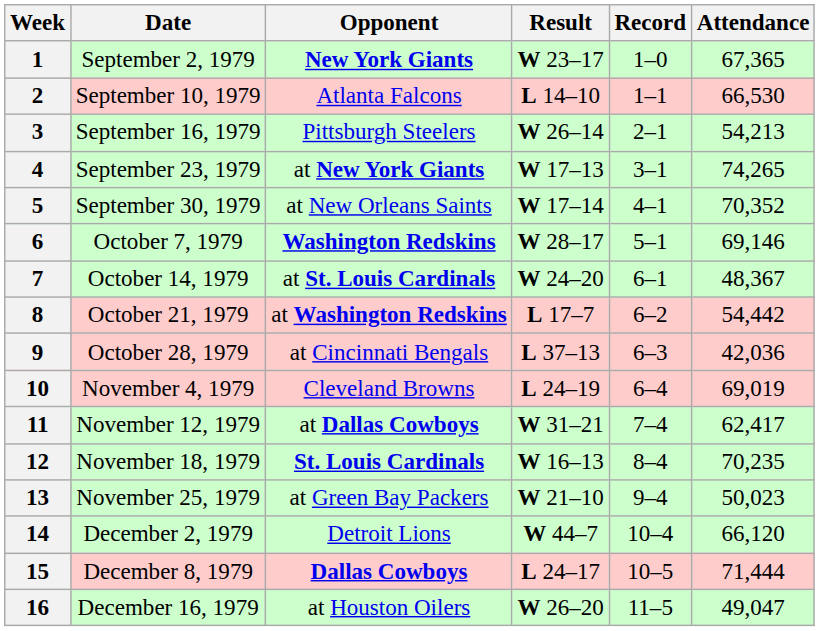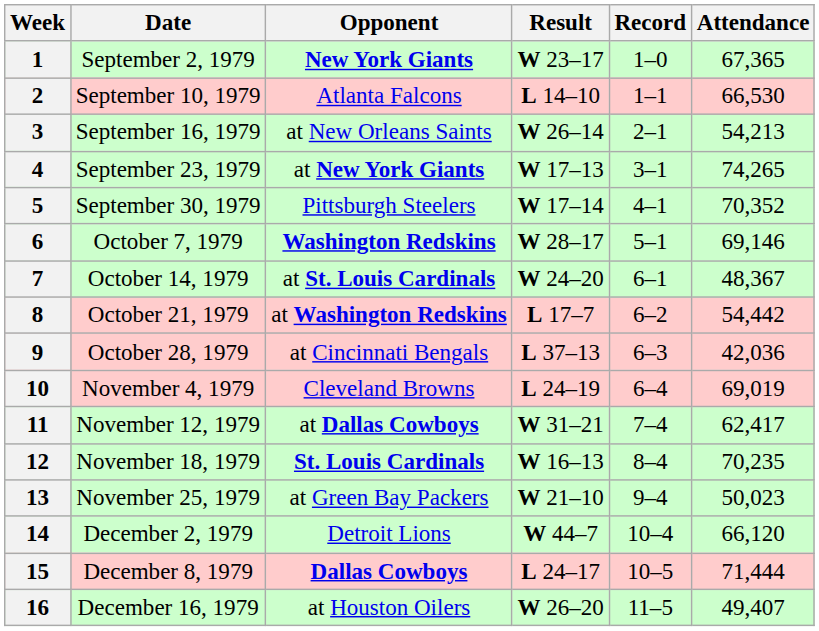(389, 132) Pittsburgh Steelers -> (389, 132) at New Orleans Saints
(389, 205) at New Orleans Saints -> (389, 205) Pittsburgh Steelers
(753, 607) 49,047 -> (753, 607) 49,407
